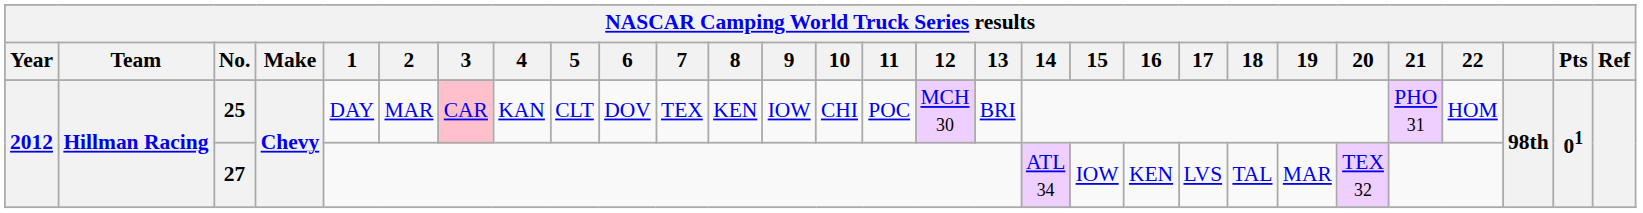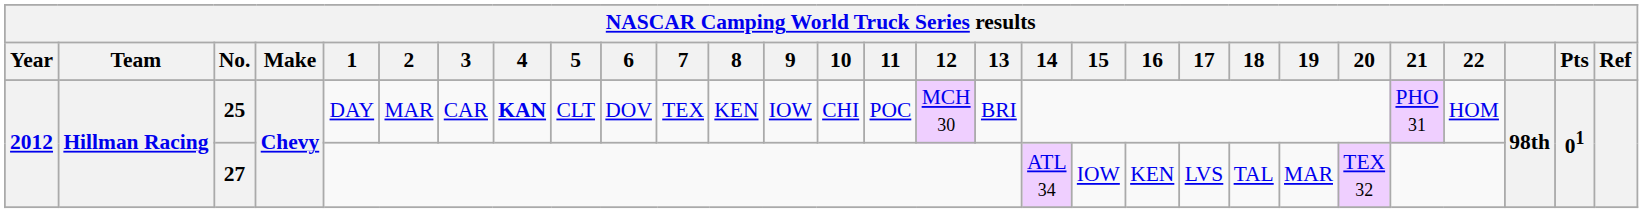(466, 110) pink background -> (466, 110) no background
(522, 110) normal -> (522, 110) bold
